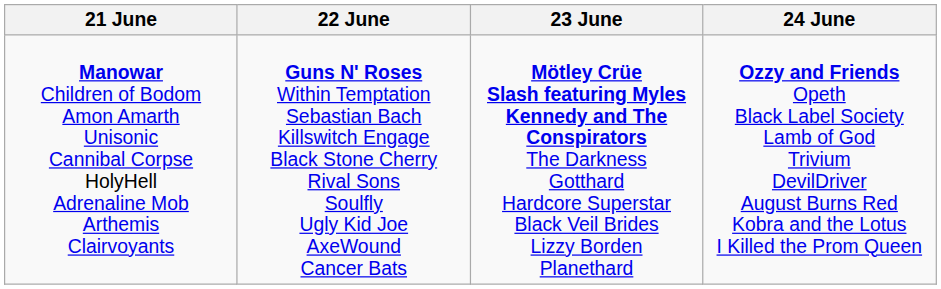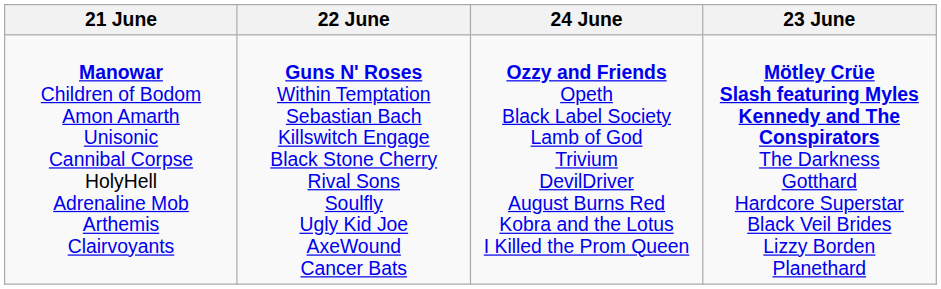columns swapped: (587, 19) <-> (819, 19)
